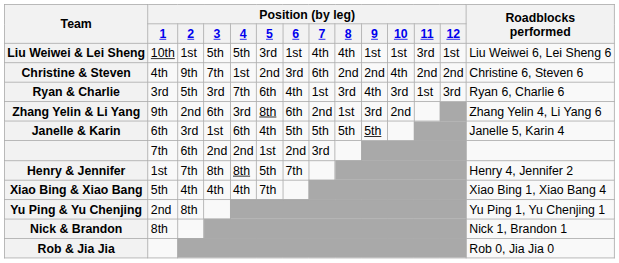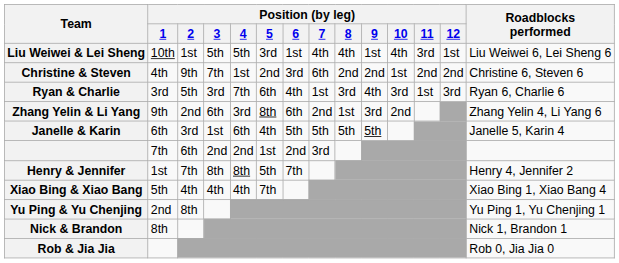(399, 53) 1st -> (399, 53) 4th
(399, 73) 4th -> (399, 73) 1st
